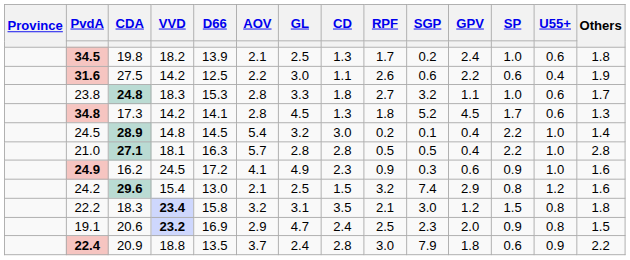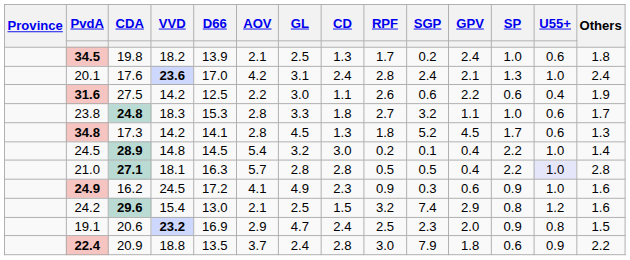+ row: (87, 76)
(555, 151) no background -> (555, 170) lavender background
- row: (87, 208)
